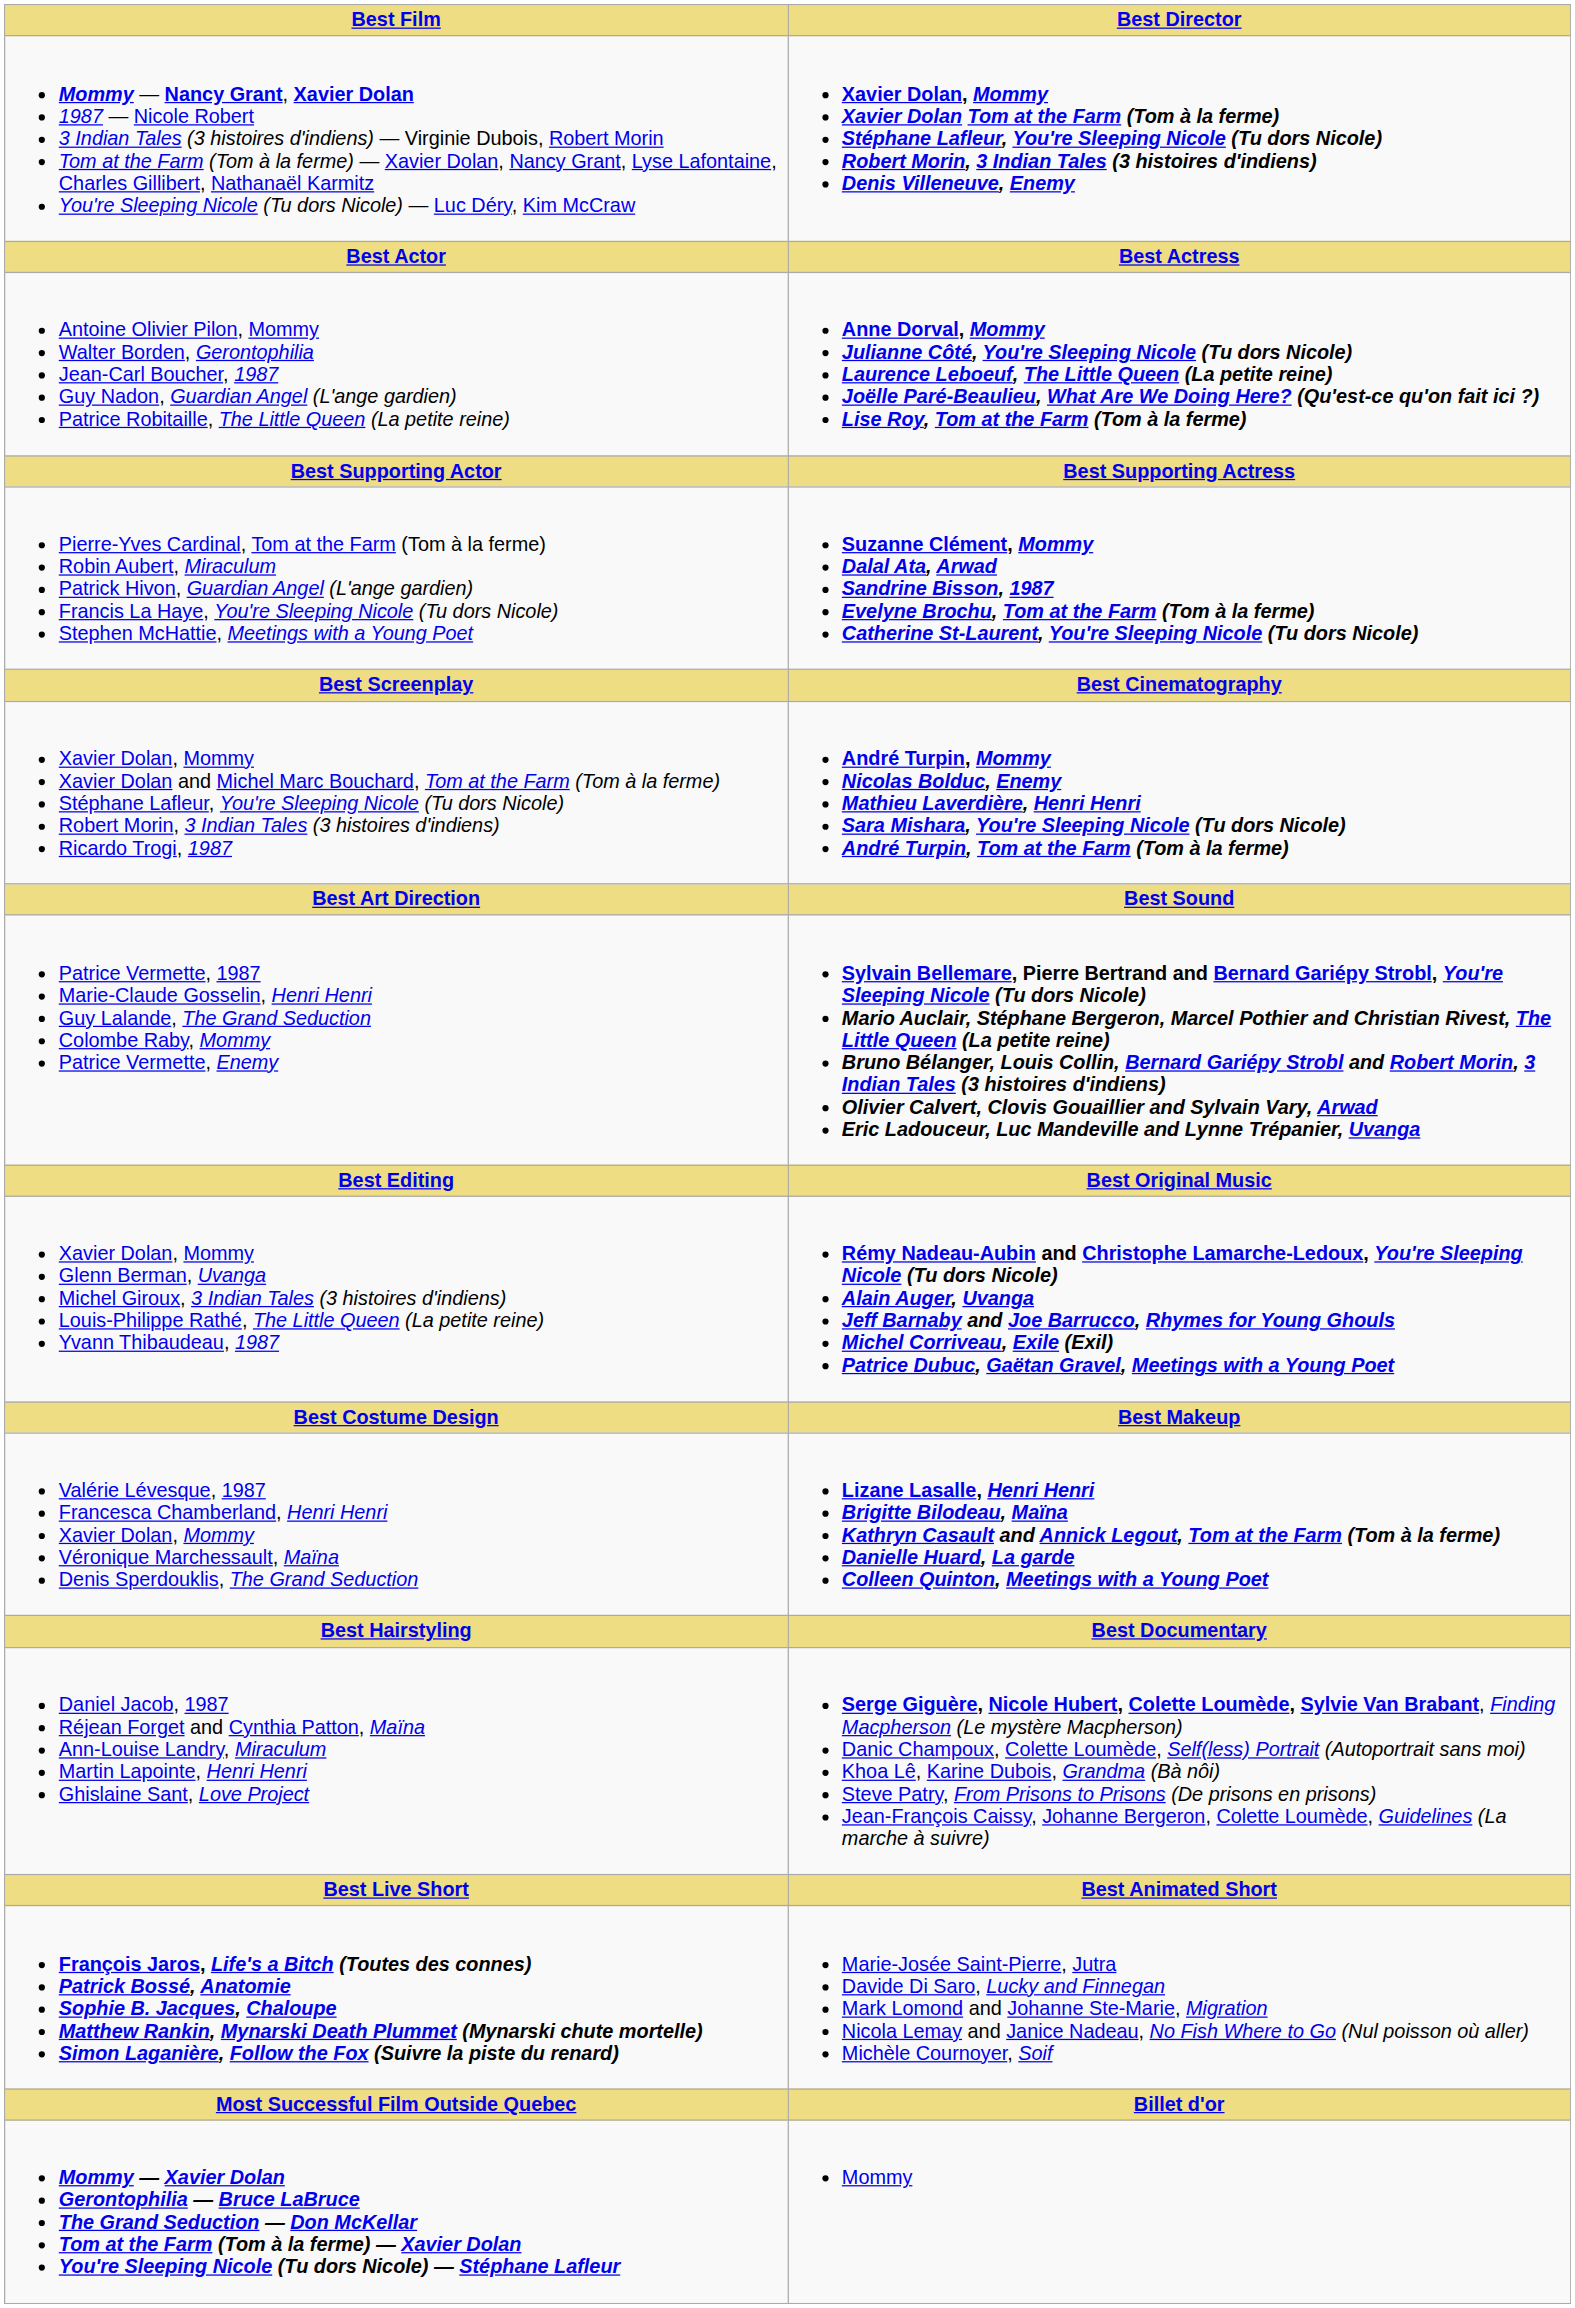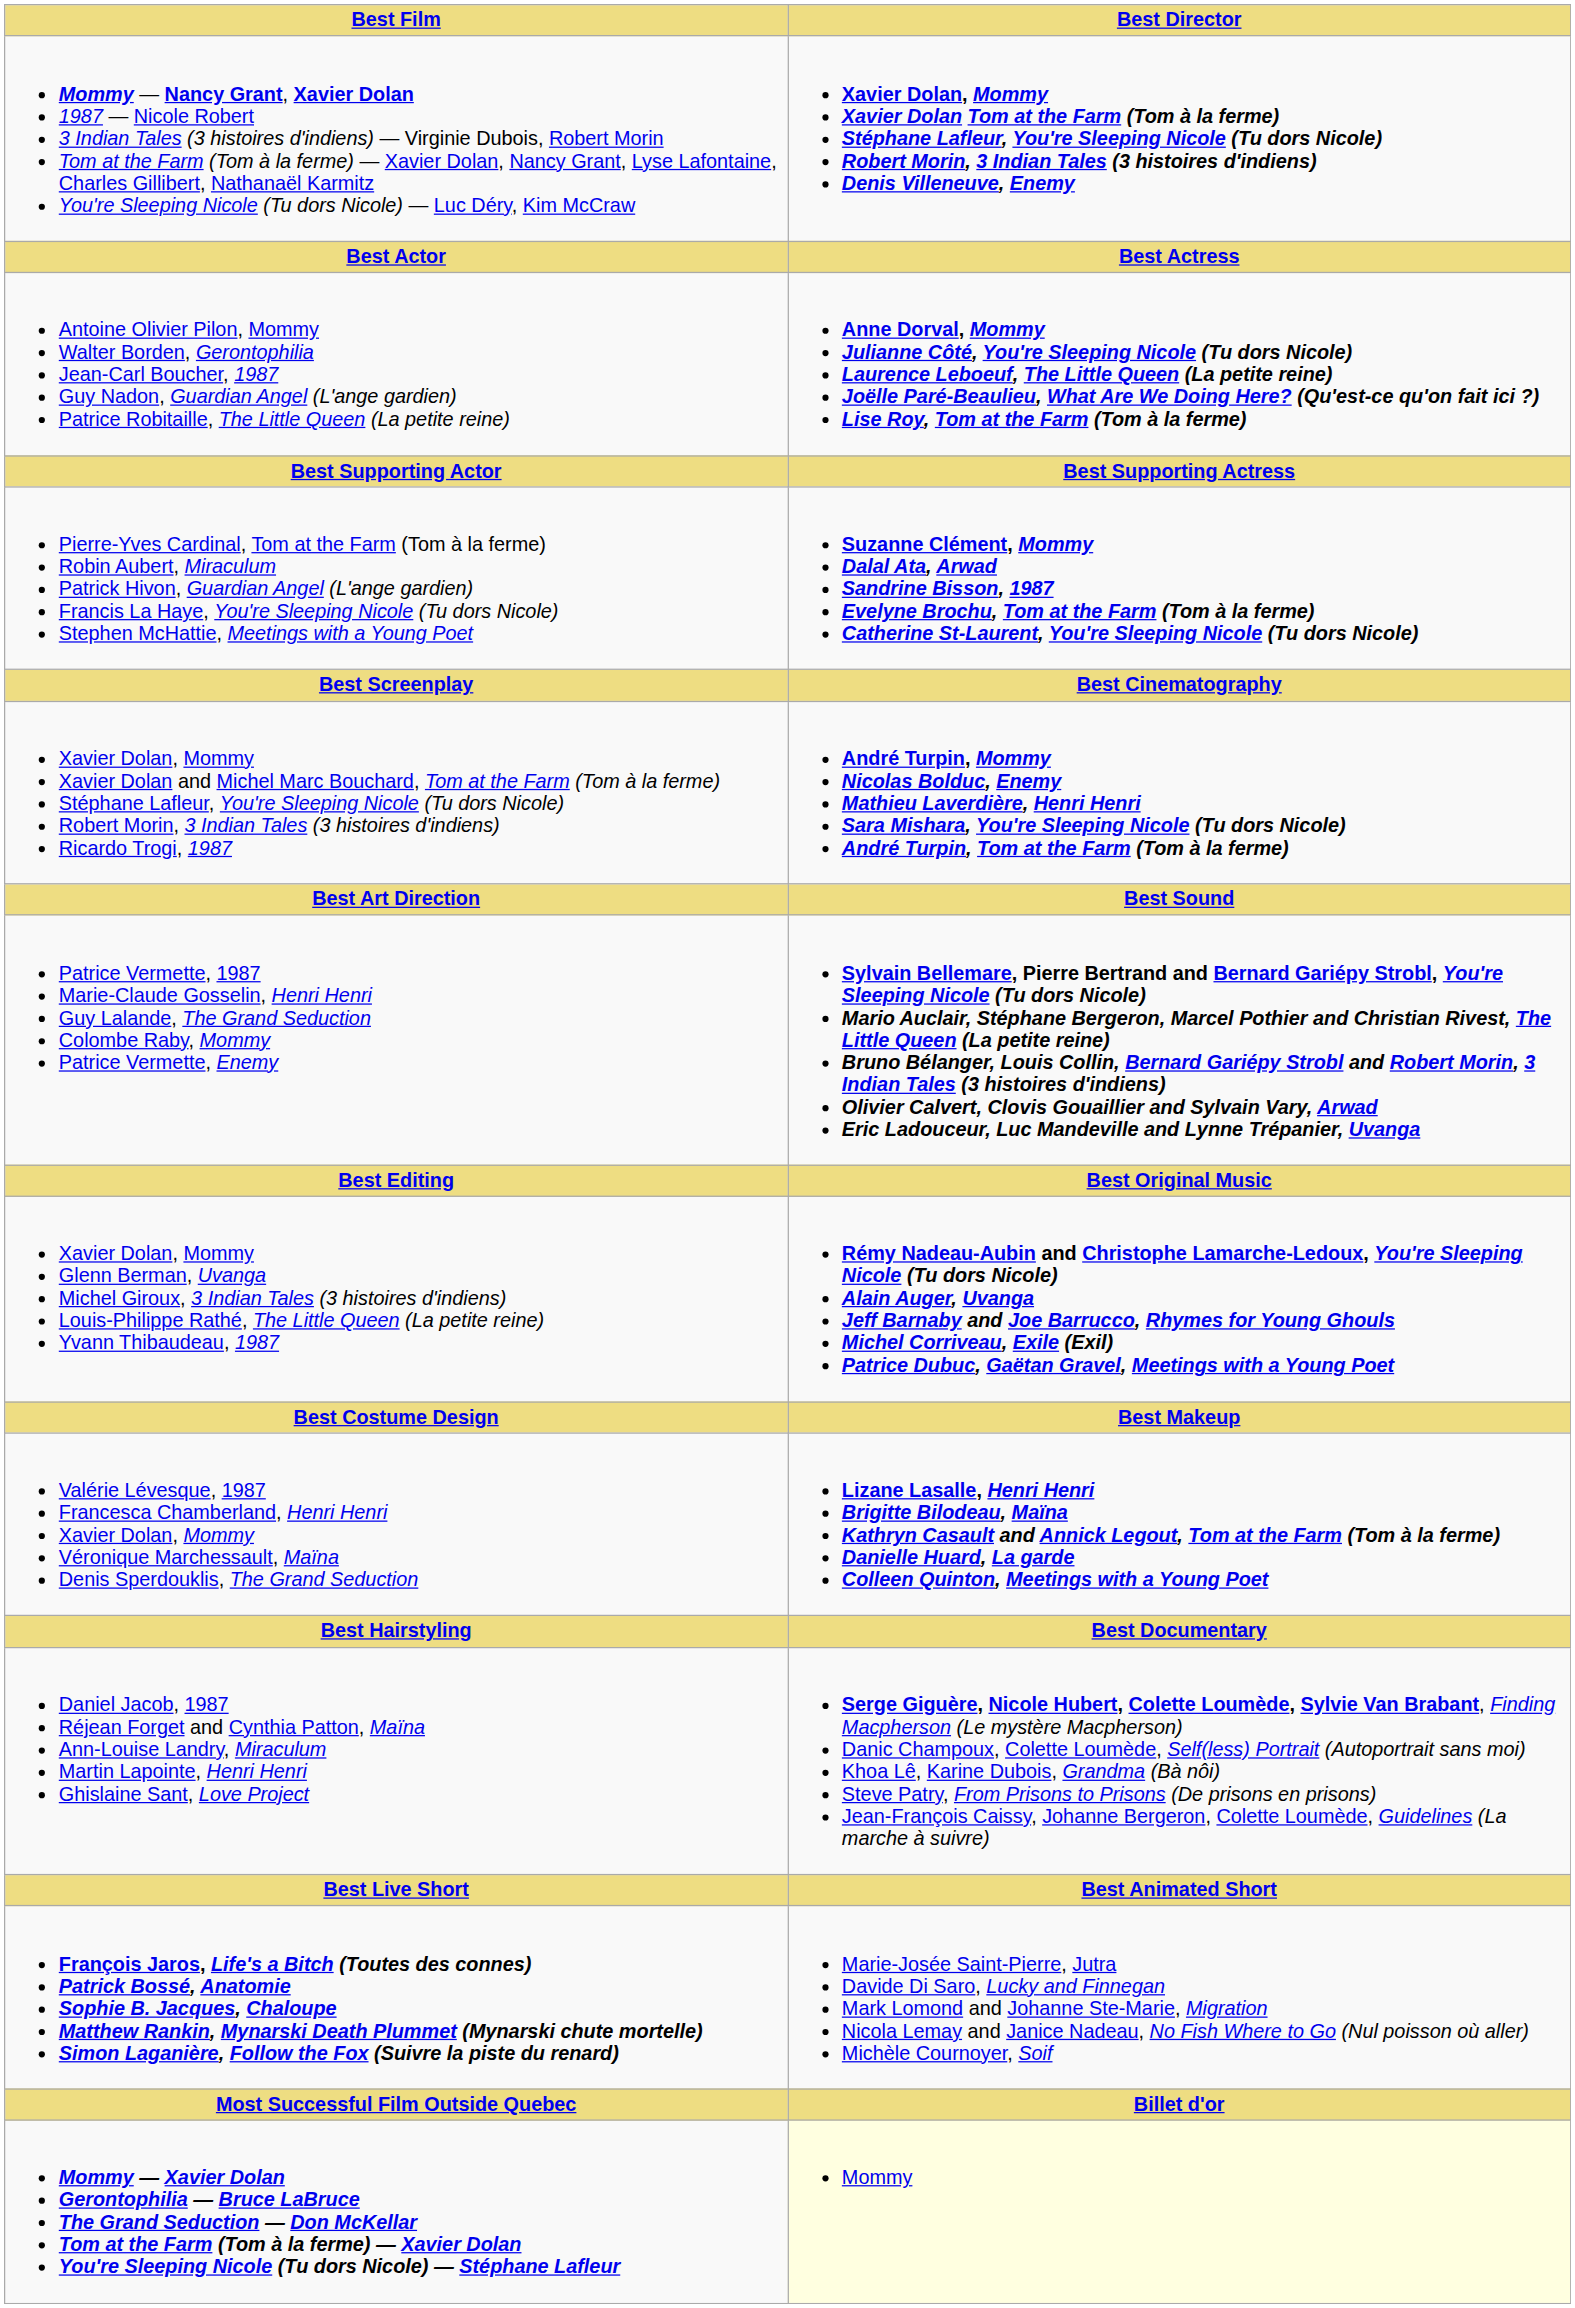(1179, 2178) no background -> (1179, 2178) lightyellow background
